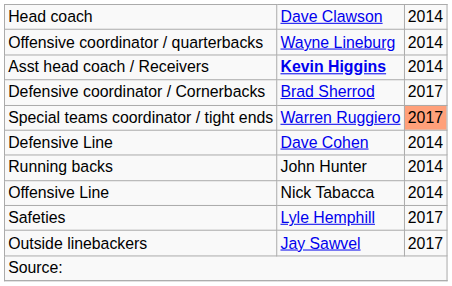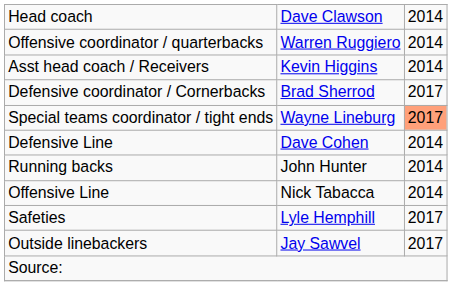(338, 42) Wayne Lineburg -> (340, 42) Warren Ruggiero
(333, 67) bold -> (329, 67) normal
(340, 117) Warren Ruggiero -> (338, 117) Wayne Lineburg
